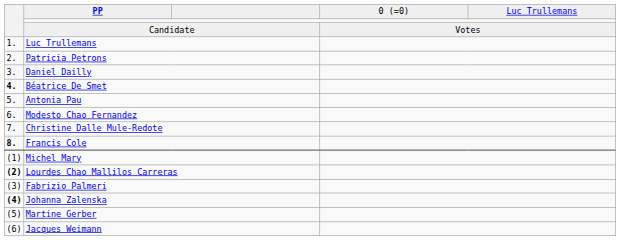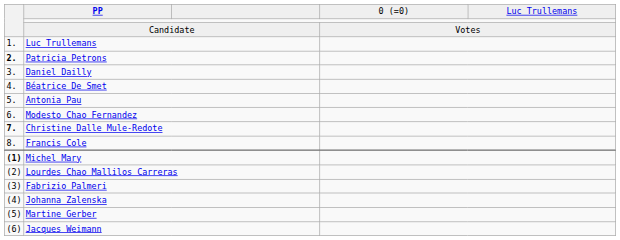(11, 58) normal -> (11, 58) bold
(11, 86) bold -> (11, 86) normal
(11, 128) normal -> (11, 128) bold
(11, 143) bold -> (11, 143) normal
(14, 157) normal -> (14, 157) bold
(14, 172) bold -> (14, 172) normal
(14, 200) bold -> (14, 200) normal
